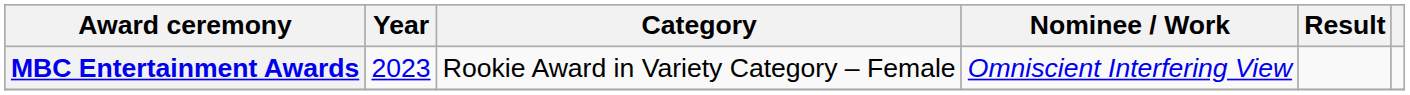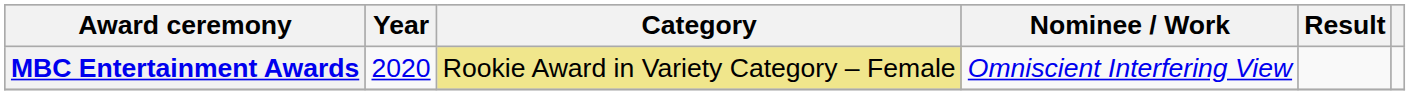(401, 67) 2023 -> (401, 67) 2020
(699, 67) no background -> (699, 67) khaki background
